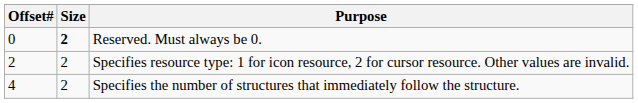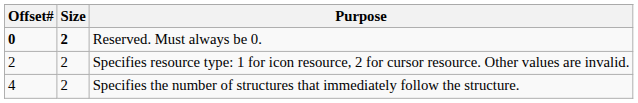(12, 39) normal -> (12, 39) bold
